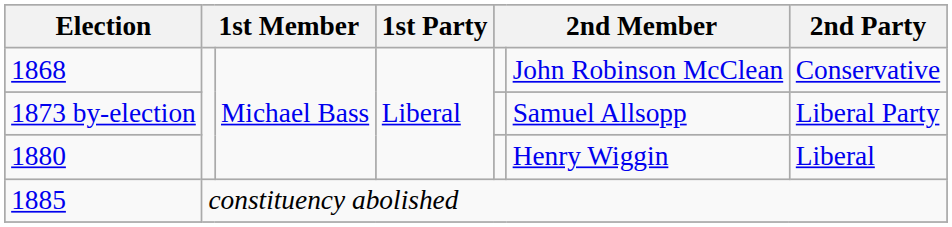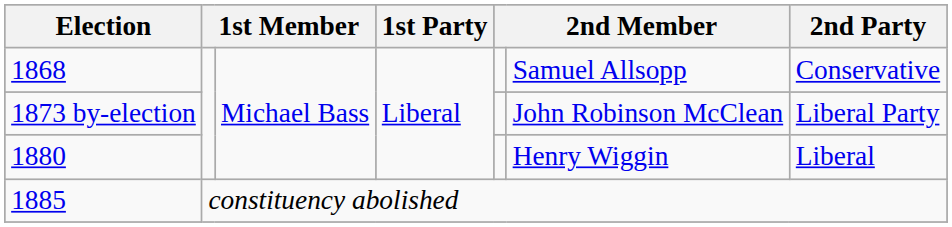(648, 69) John Robinson McClean -> (600, 69) Samuel Allsopp
(600, 112) Samuel Allsopp -> (648, 112) John Robinson McClean
